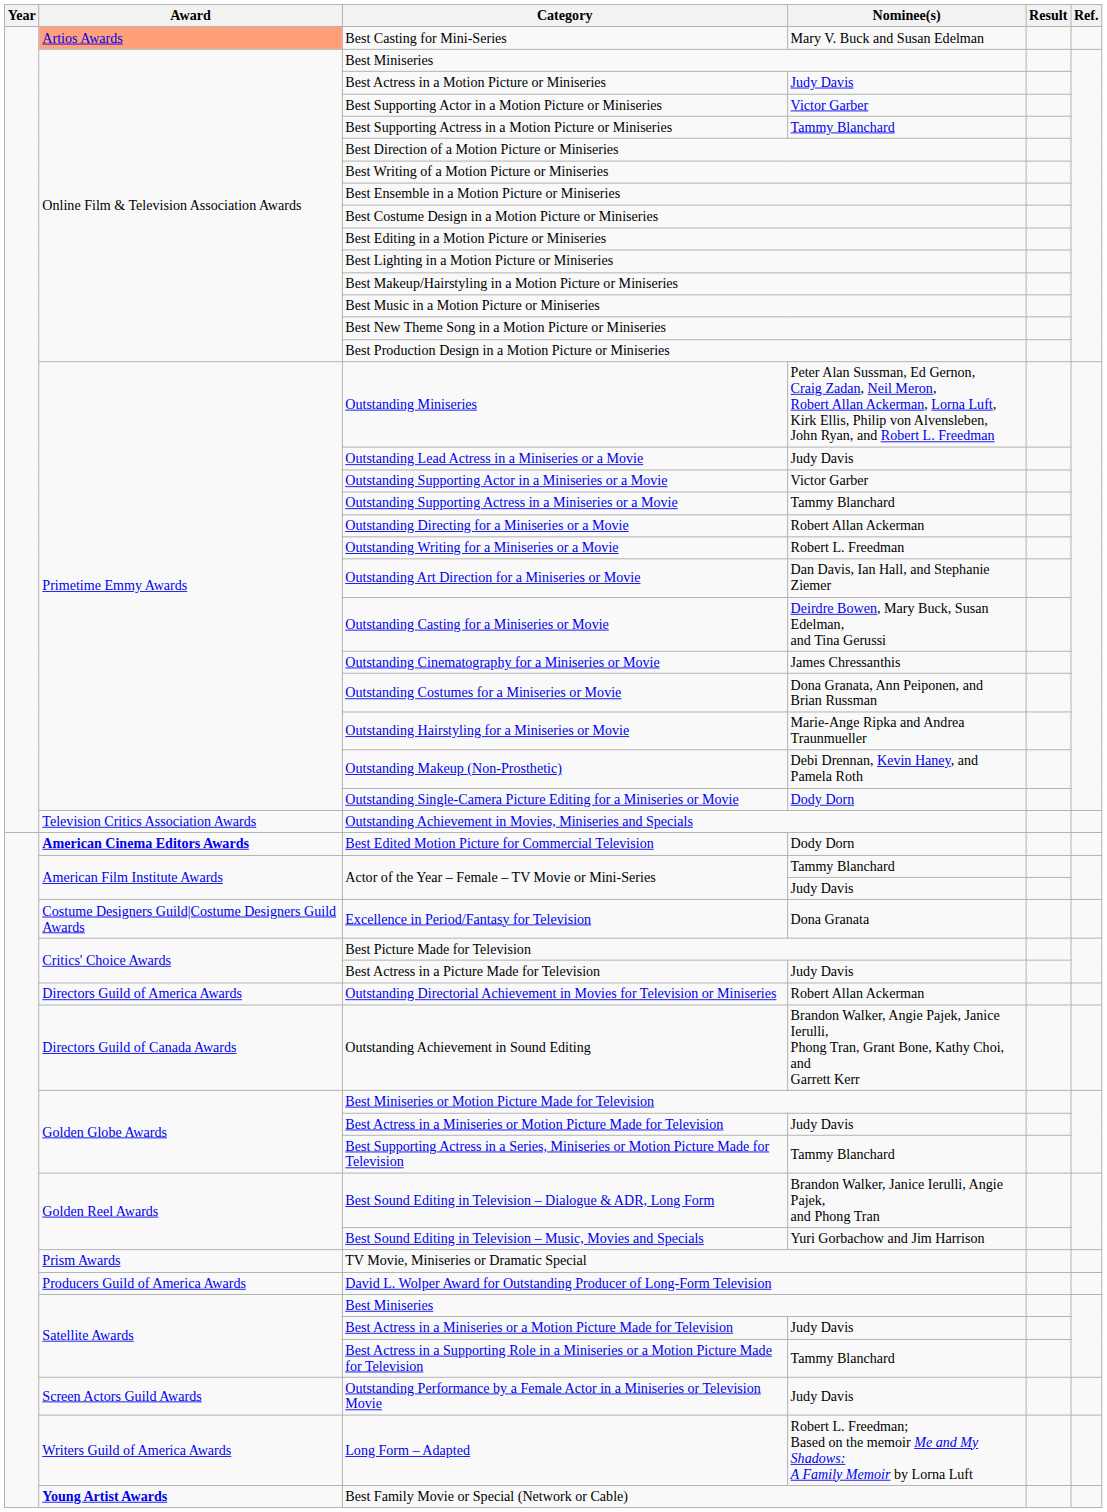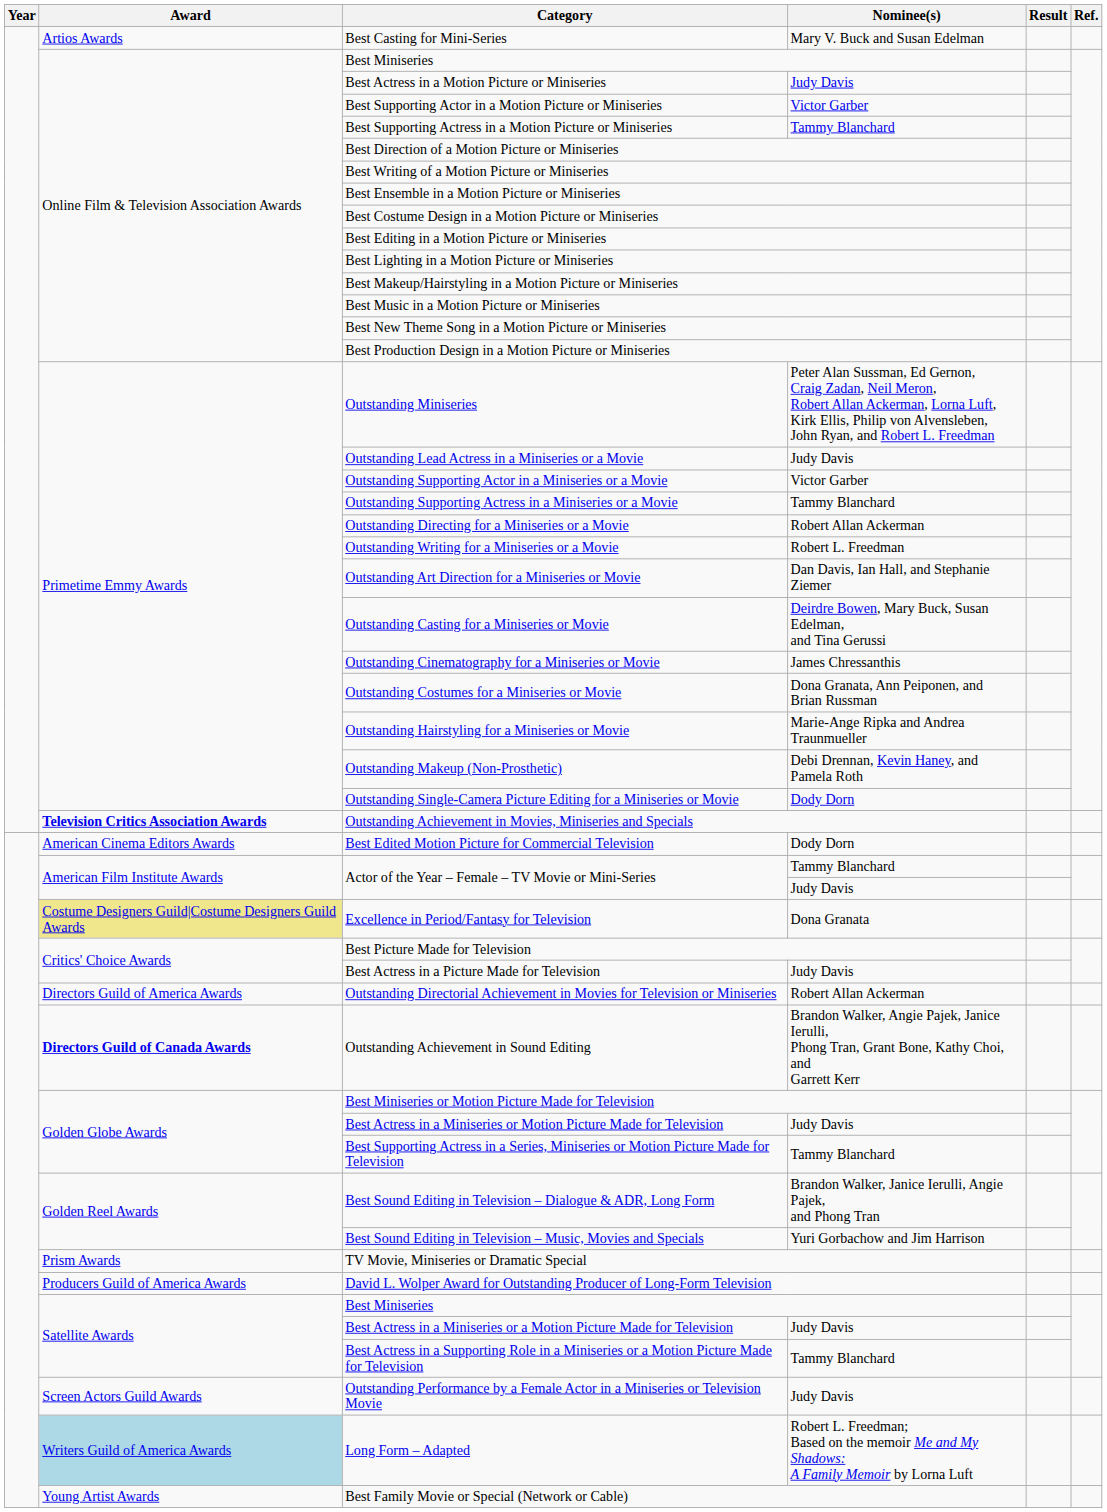(83, 37) lightsalmon background -> (83, 37) no background
(149, 821) normal -> (154, 821) bold
(146, 843) bold -> (138, 843) normal
(189, 918) no background -> (189, 918) khaki background
(139, 1047) normal -> (146, 1047) bold
(137, 1450) no background -> (137, 1450) lightblue background
(105, 1496) bold -> (101, 1496) normal
